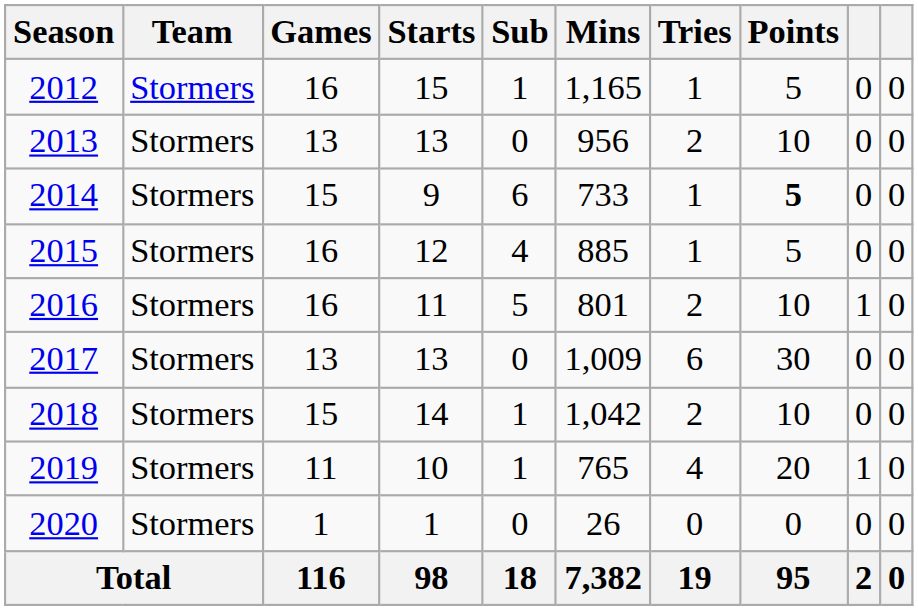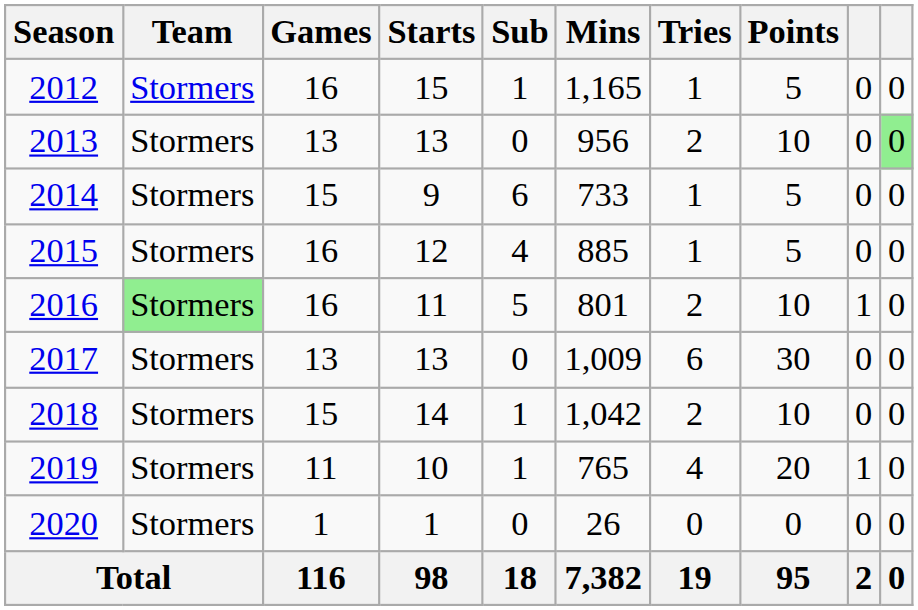(897, 140) no background -> (897, 140) lightgreen background
(793, 195) bold -> (793, 195) normal
(192, 304) no background -> (192, 304) lightgreen background
